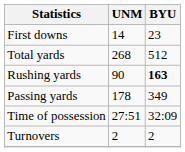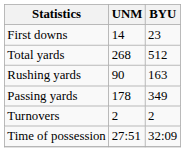(158, 75) bold -> (158, 75) normal
rows swapped: (33, 136) <-> (57, 116)
